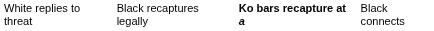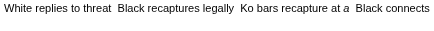(292, 14) bold -> (295, 8) normal
